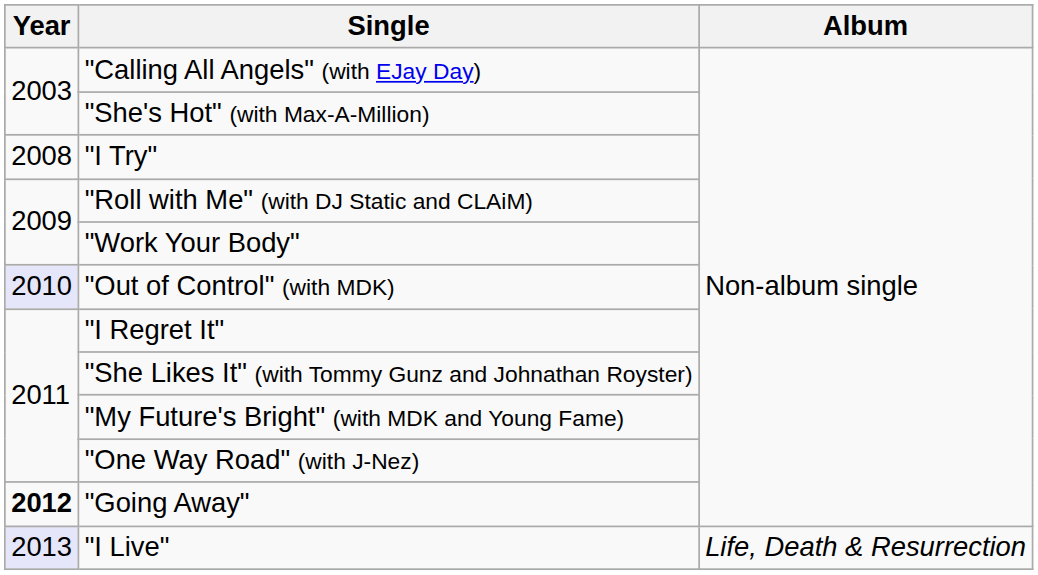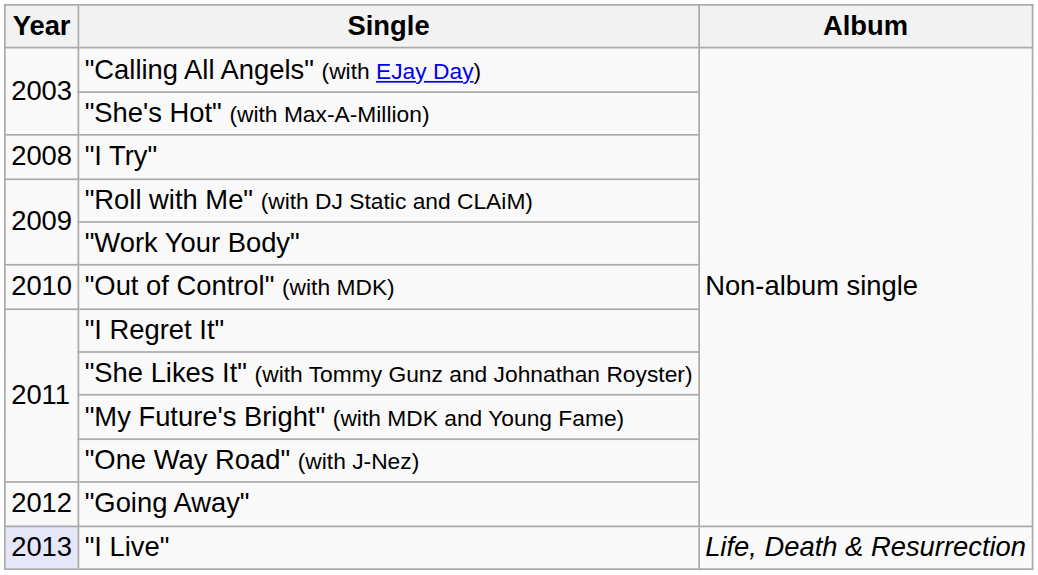(42, 286) lavender background -> (42, 286) no background
(42, 503) bold -> (42, 503) normal
